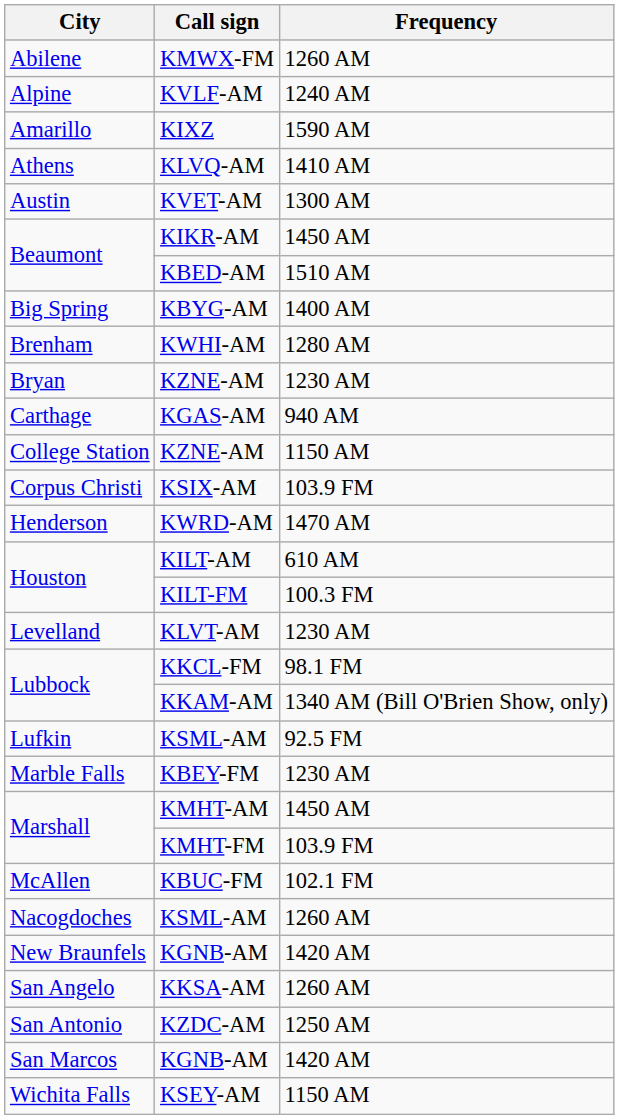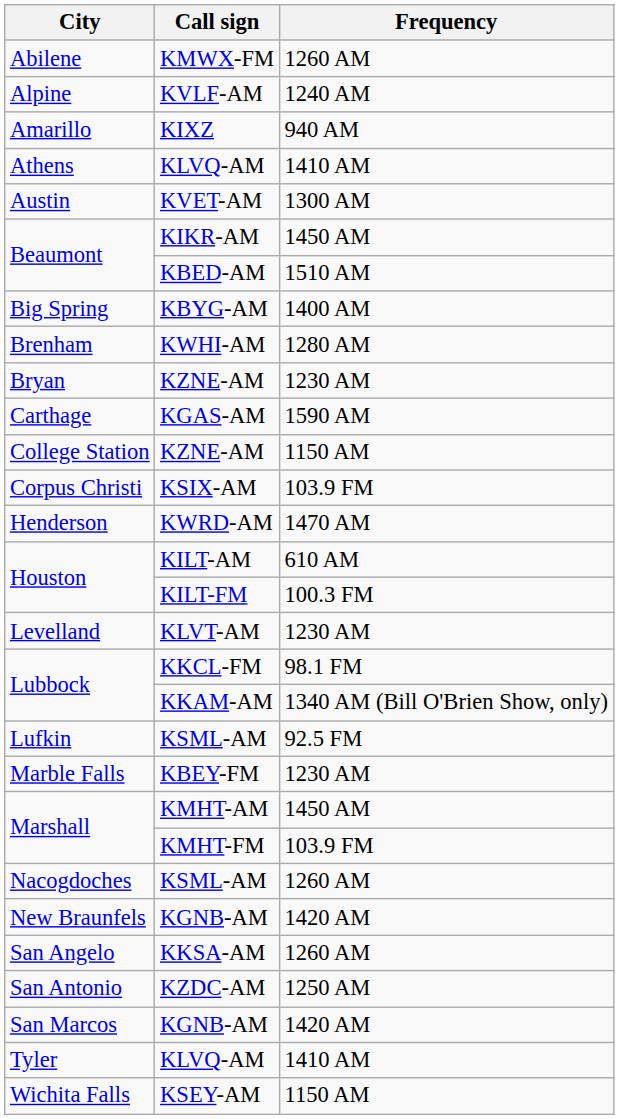(327, 129) 1590 AM -> (322, 129) 940 AM
(322, 415) 940 AM -> (327, 415) 1590 AM
- row: (50, 881)
+ row: (34, 1059)
